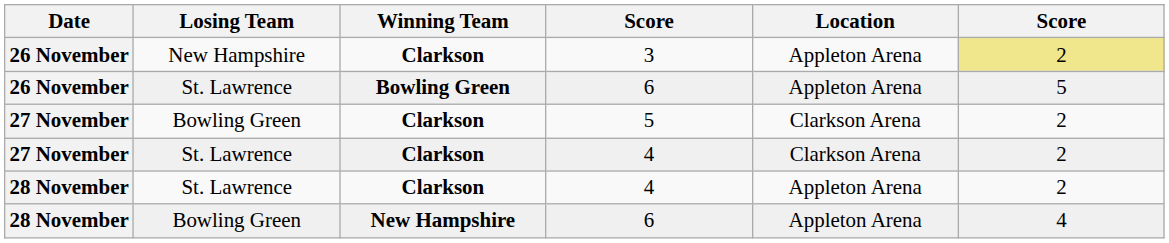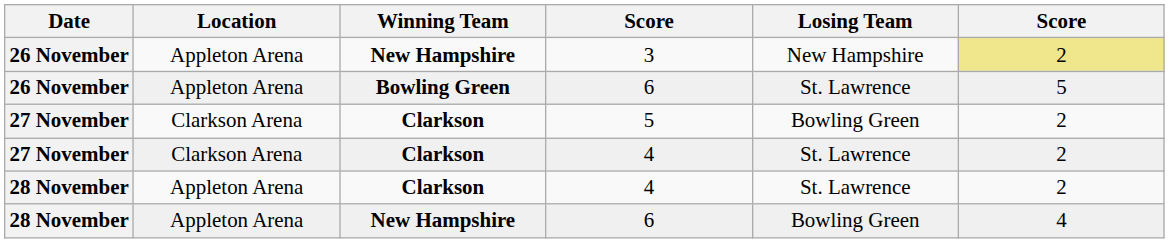columns swapped: (855, 21) <-> (237, 21)
(443, 54) Clarkson -> (443, 54) New Hampshire
